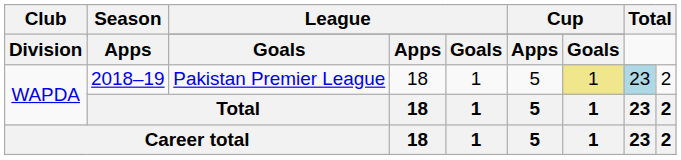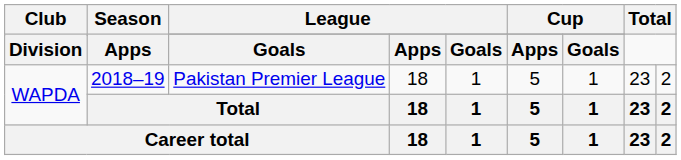(593, 79) khaki background -> (593, 79) no background
(640, 79) lightblue background -> (640, 79) no background
